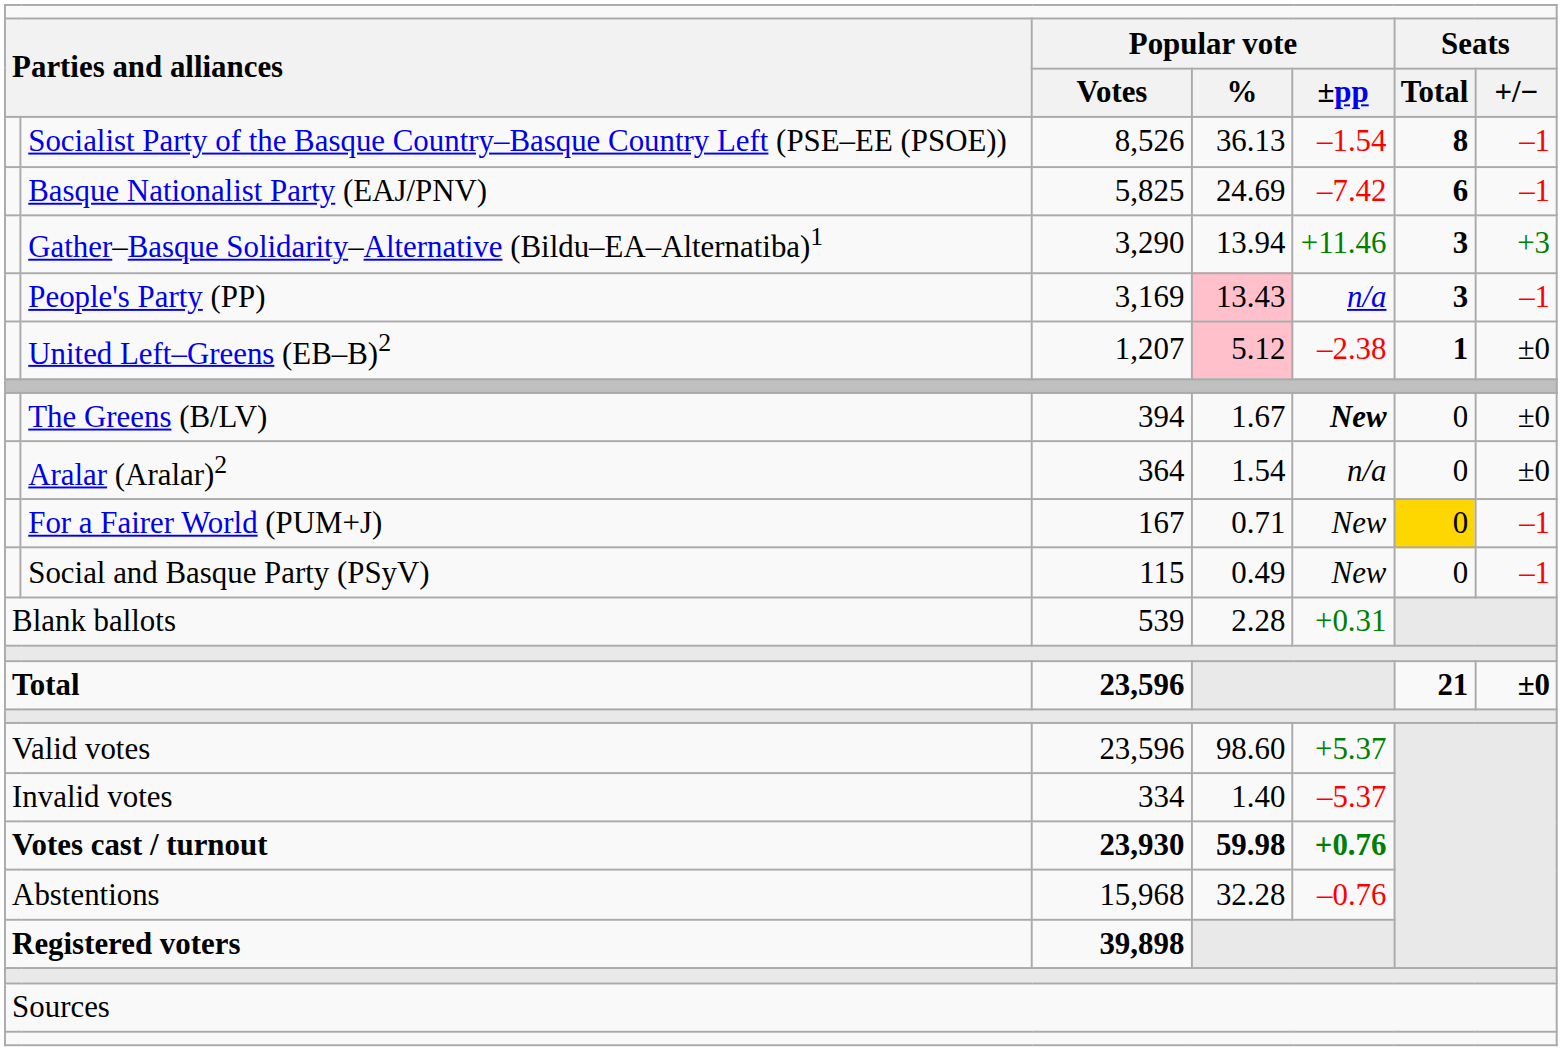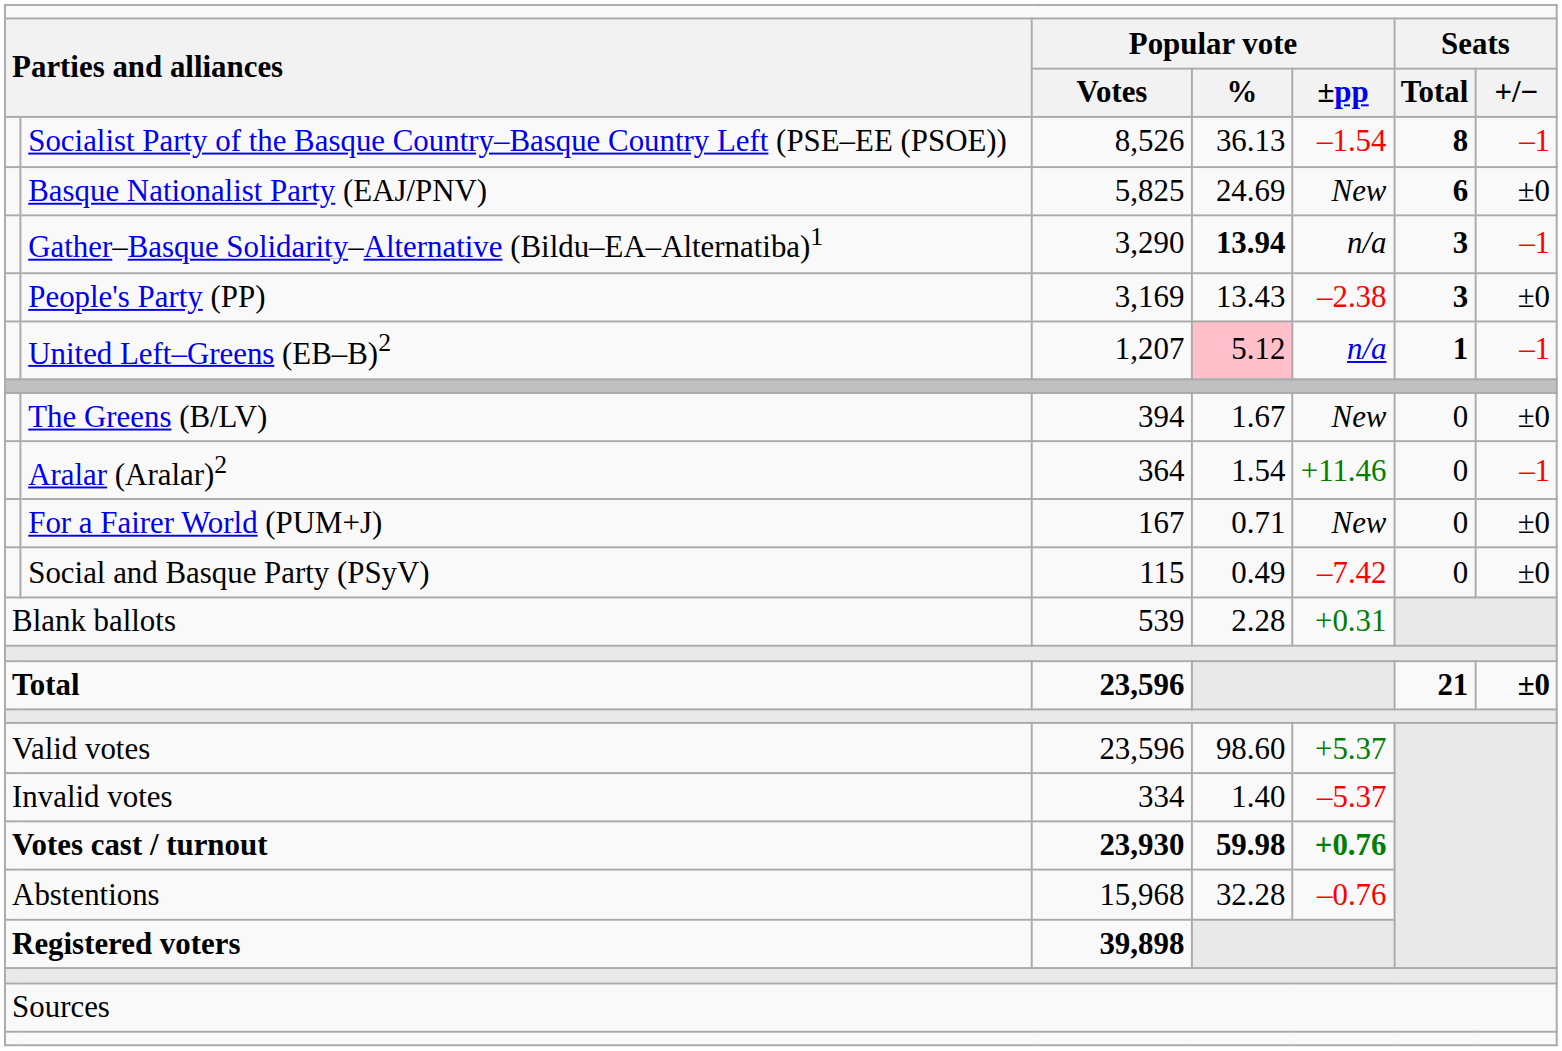(1352, 190) –7.42 -> (1359, 190) New
(1535, 190) –1 -> (1534, 190) ±0
(1251, 243) normal -> (1251, 243) bold
(1344, 243) +11.46 -> (1367, 243) n/a
(1534, 243) +3 -> (1535, 243) –1
(1251, 296) pink background -> (1251, 296) no background
(1367, 296) n/a -> (1352, 296) –2.38
(1535, 296) –1 -> (1534, 296) ±0
(1352, 349) –2.38 -> (1367, 349) n/a
(1534, 349) ±0 -> (1535, 349) –1
(1358, 416) bold -> (1359, 416) normal
(1367, 470) n/a -> (1344, 470) +11.46
(1534, 470) ±0 -> (1535, 470) –1
(1461, 523) gold background -> (1461, 523) no background
(1535, 523) –1 -> (1534, 523) ±0
(1359, 572) New -> (1352, 572) –7.42
(1535, 572) –1 -> (1534, 572) ±0
